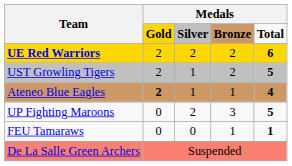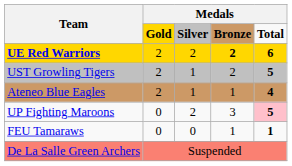(233, 53) normal -> (233, 53) bold
(159, 92) bold -> (159, 92) normal
(270, 111) no background -> (270, 111) pink background
